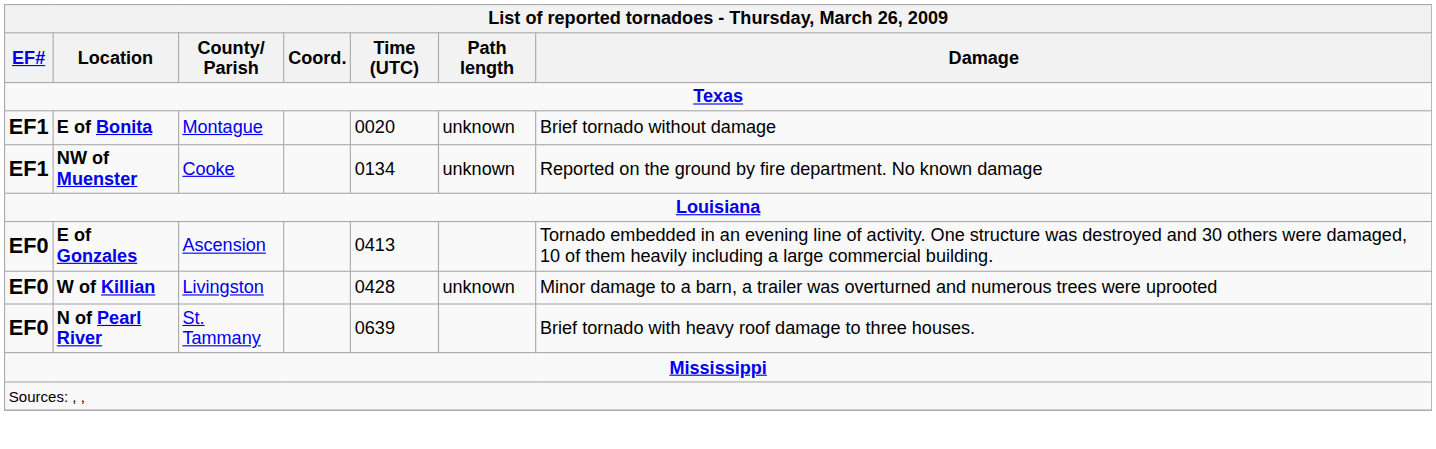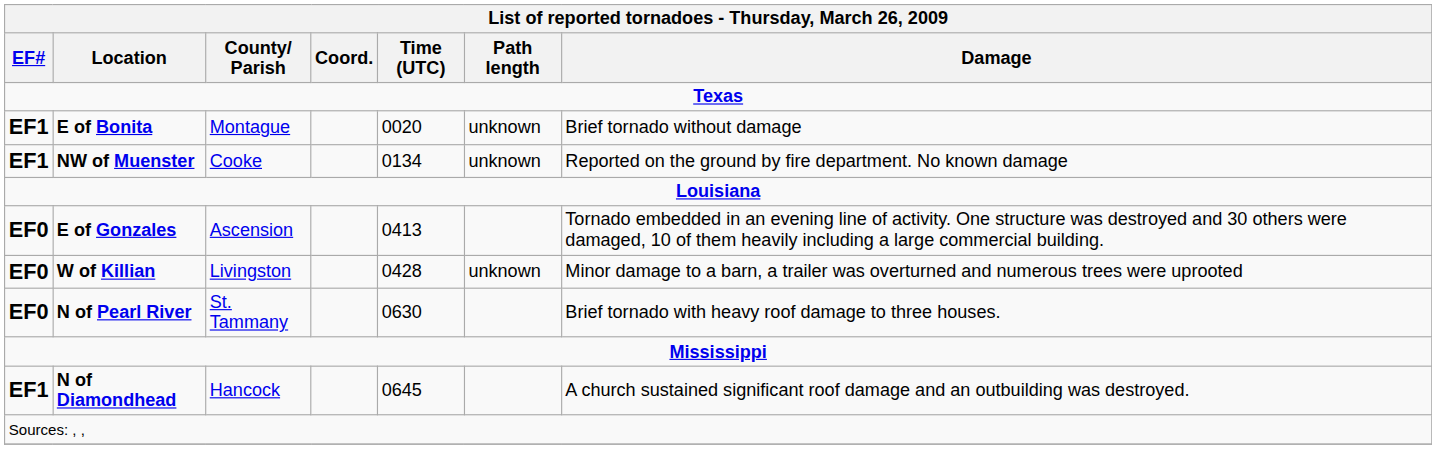(375, 328) 0639 -> (402, 312) 0630
+ row: (117, 390)
